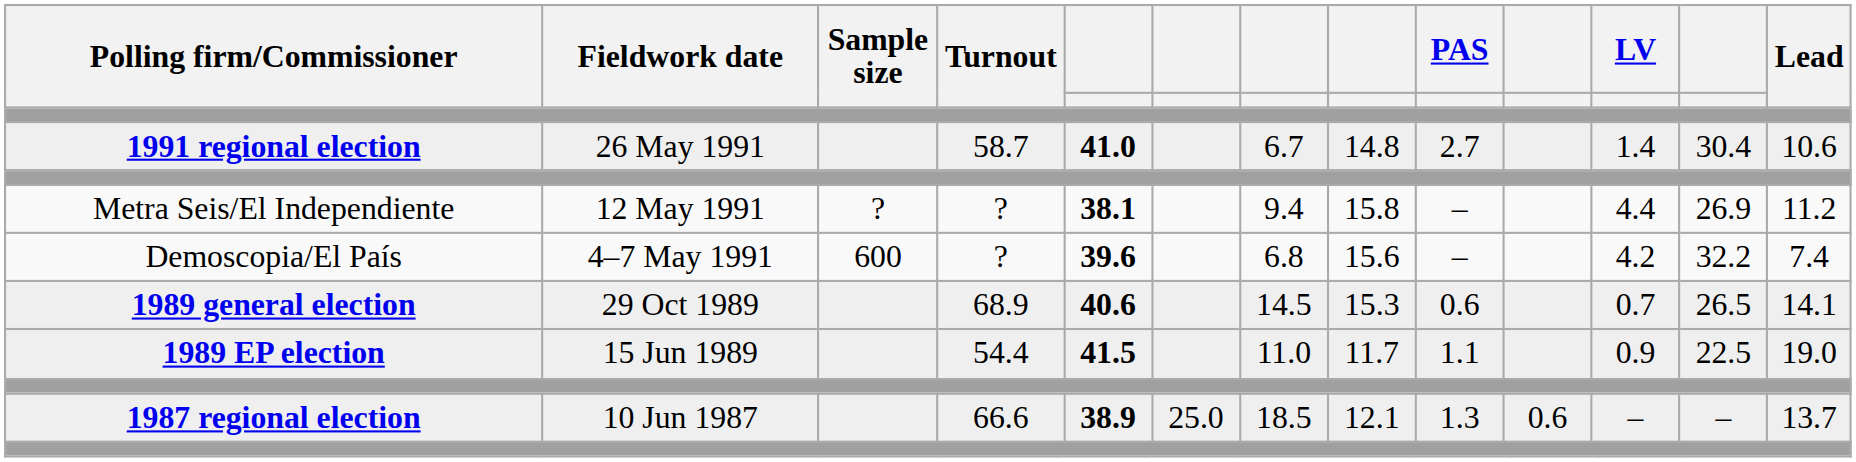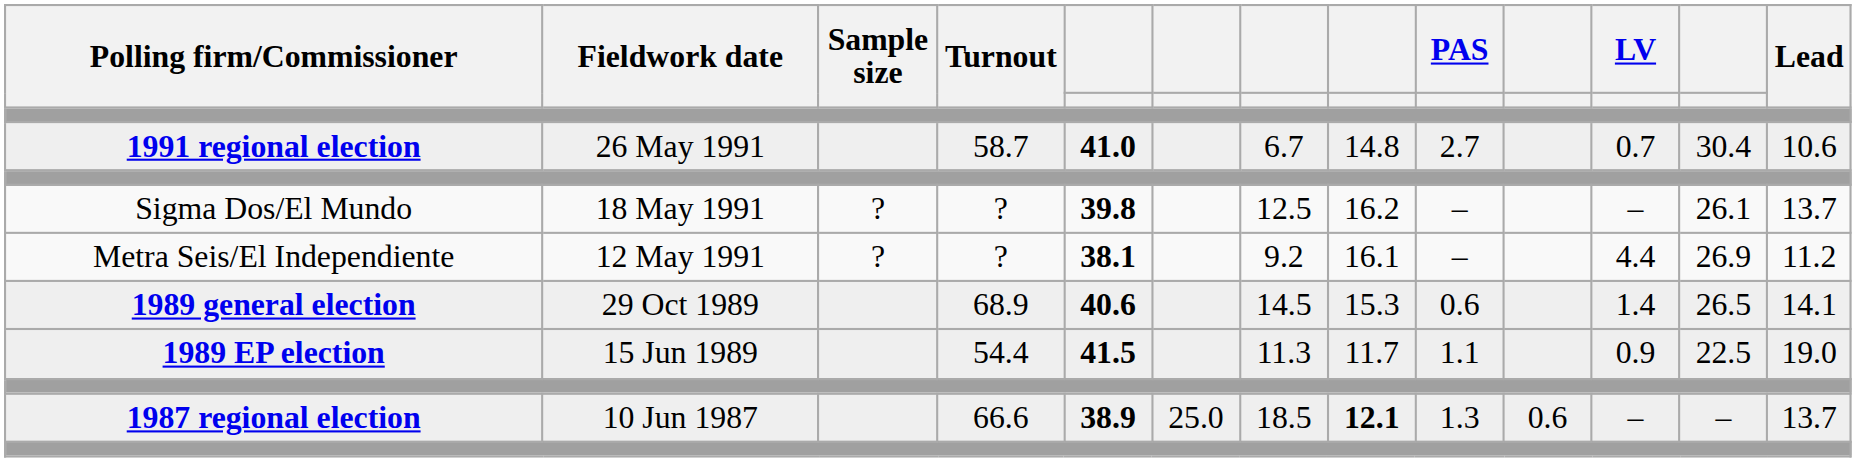(1635, 146) 1.4 -> (1635, 146) 0.7
+ row: (274, 209)
(1284, 209) 9.4 -> (1284, 257) 9.2
(1372, 209) 15.8 -> (1372, 257) 16.1
- row: (274, 257)
(1635, 305) 0.7 -> (1635, 305) 1.4
(1284, 353) 11.0 -> (1284, 353) 11.3
(1372, 416) normal -> (1372, 416) bold
